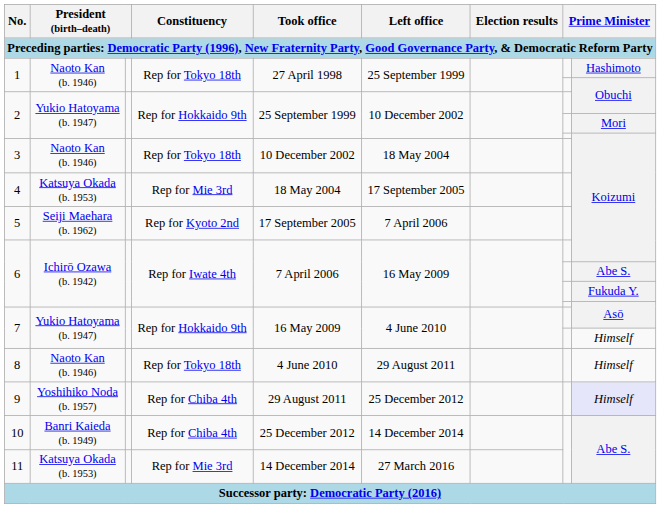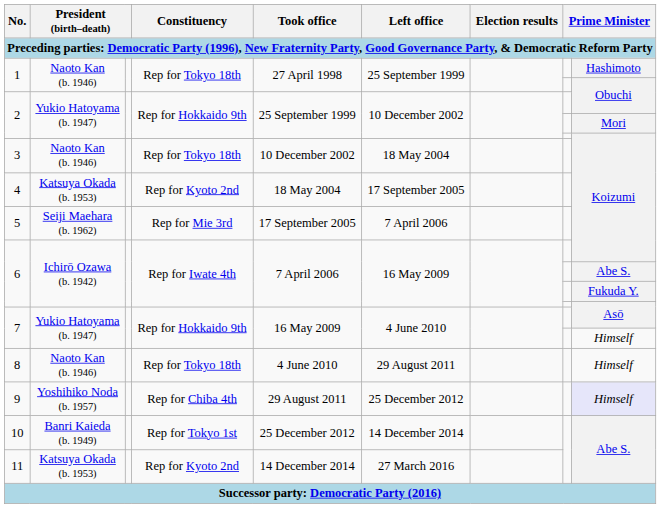(192, 189) Rep for Mie 3rd -> (192, 189) Rep for Kyoto 2nd
(192, 223) Rep for Kyoto 2nd -> (192, 223) Rep for Mie 3rd
(192, 432) Rep for Chiba 4th -> (192, 432) Rep for Tokyo 1st
(192, 466) Rep for Mie 3rd -> (192, 466) Rep for Kyoto 2nd
